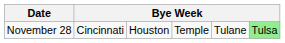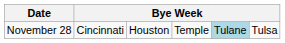(230, 30) no background -> (230, 30) lightblue background
(265, 30) lightgreen background -> (265, 30) no background
